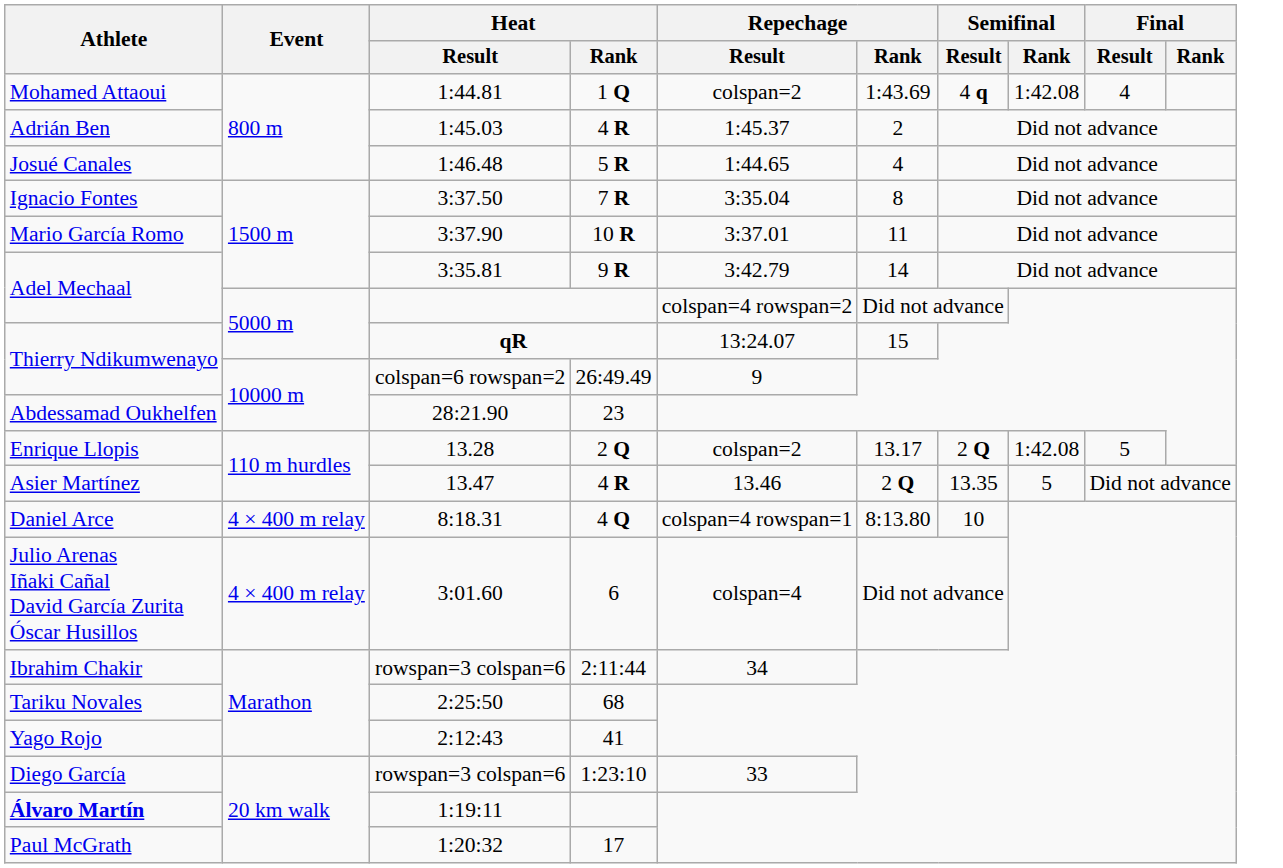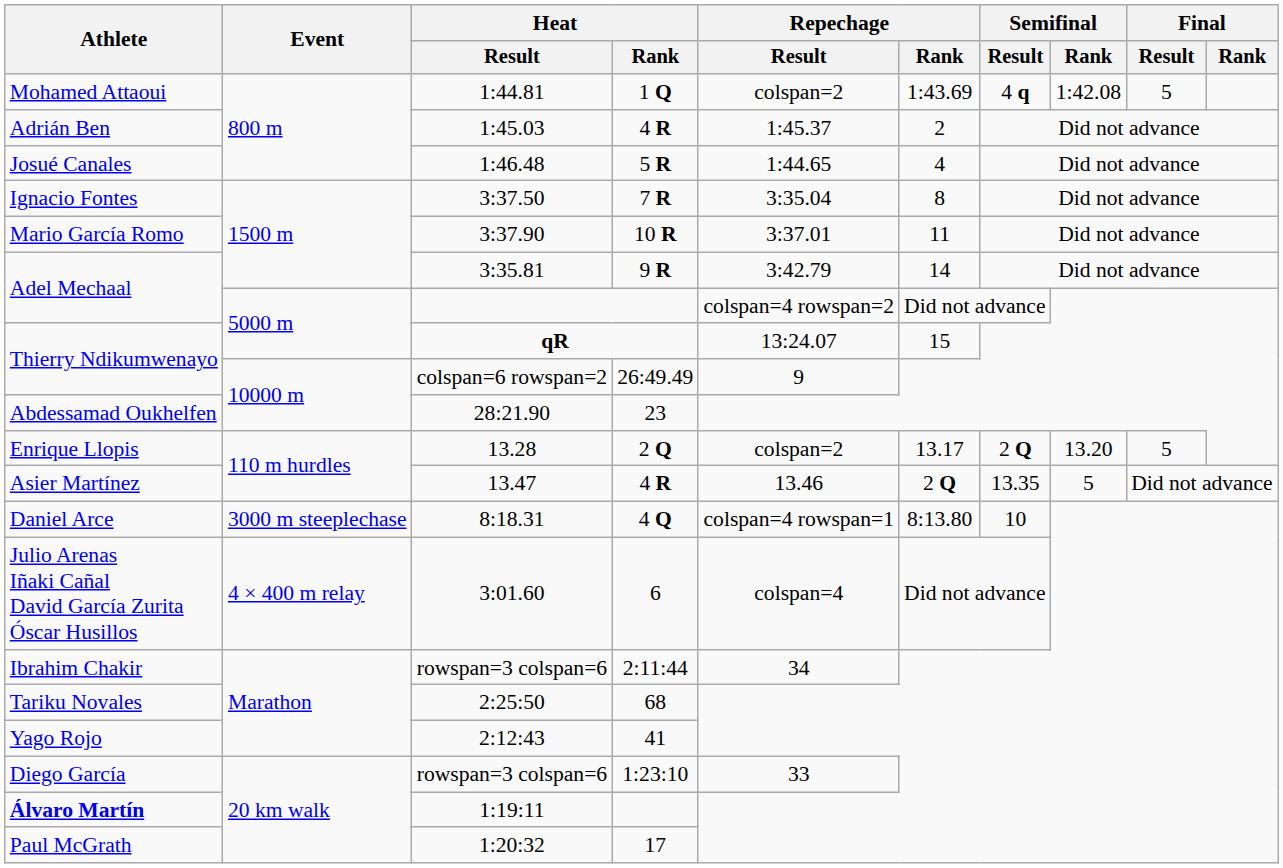(1125, 92) 4 -> (1166, 92) 5
(1047, 448) 1:42.08 -> (1088, 448) 13.20
(296, 519) 4 × 400 m relay -> (317, 519) 3000 m steeplechase
